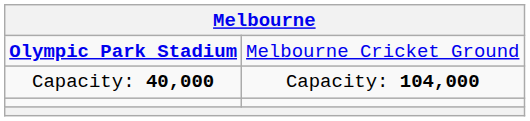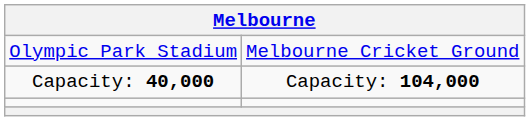(123, 51) bold -> (123, 51) normal
